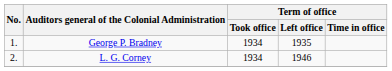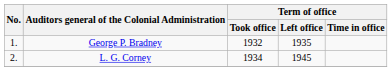(253, 43) 1934 -> (253, 43) 1932
(301, 58) 1946 -> (301, 58) 1945
